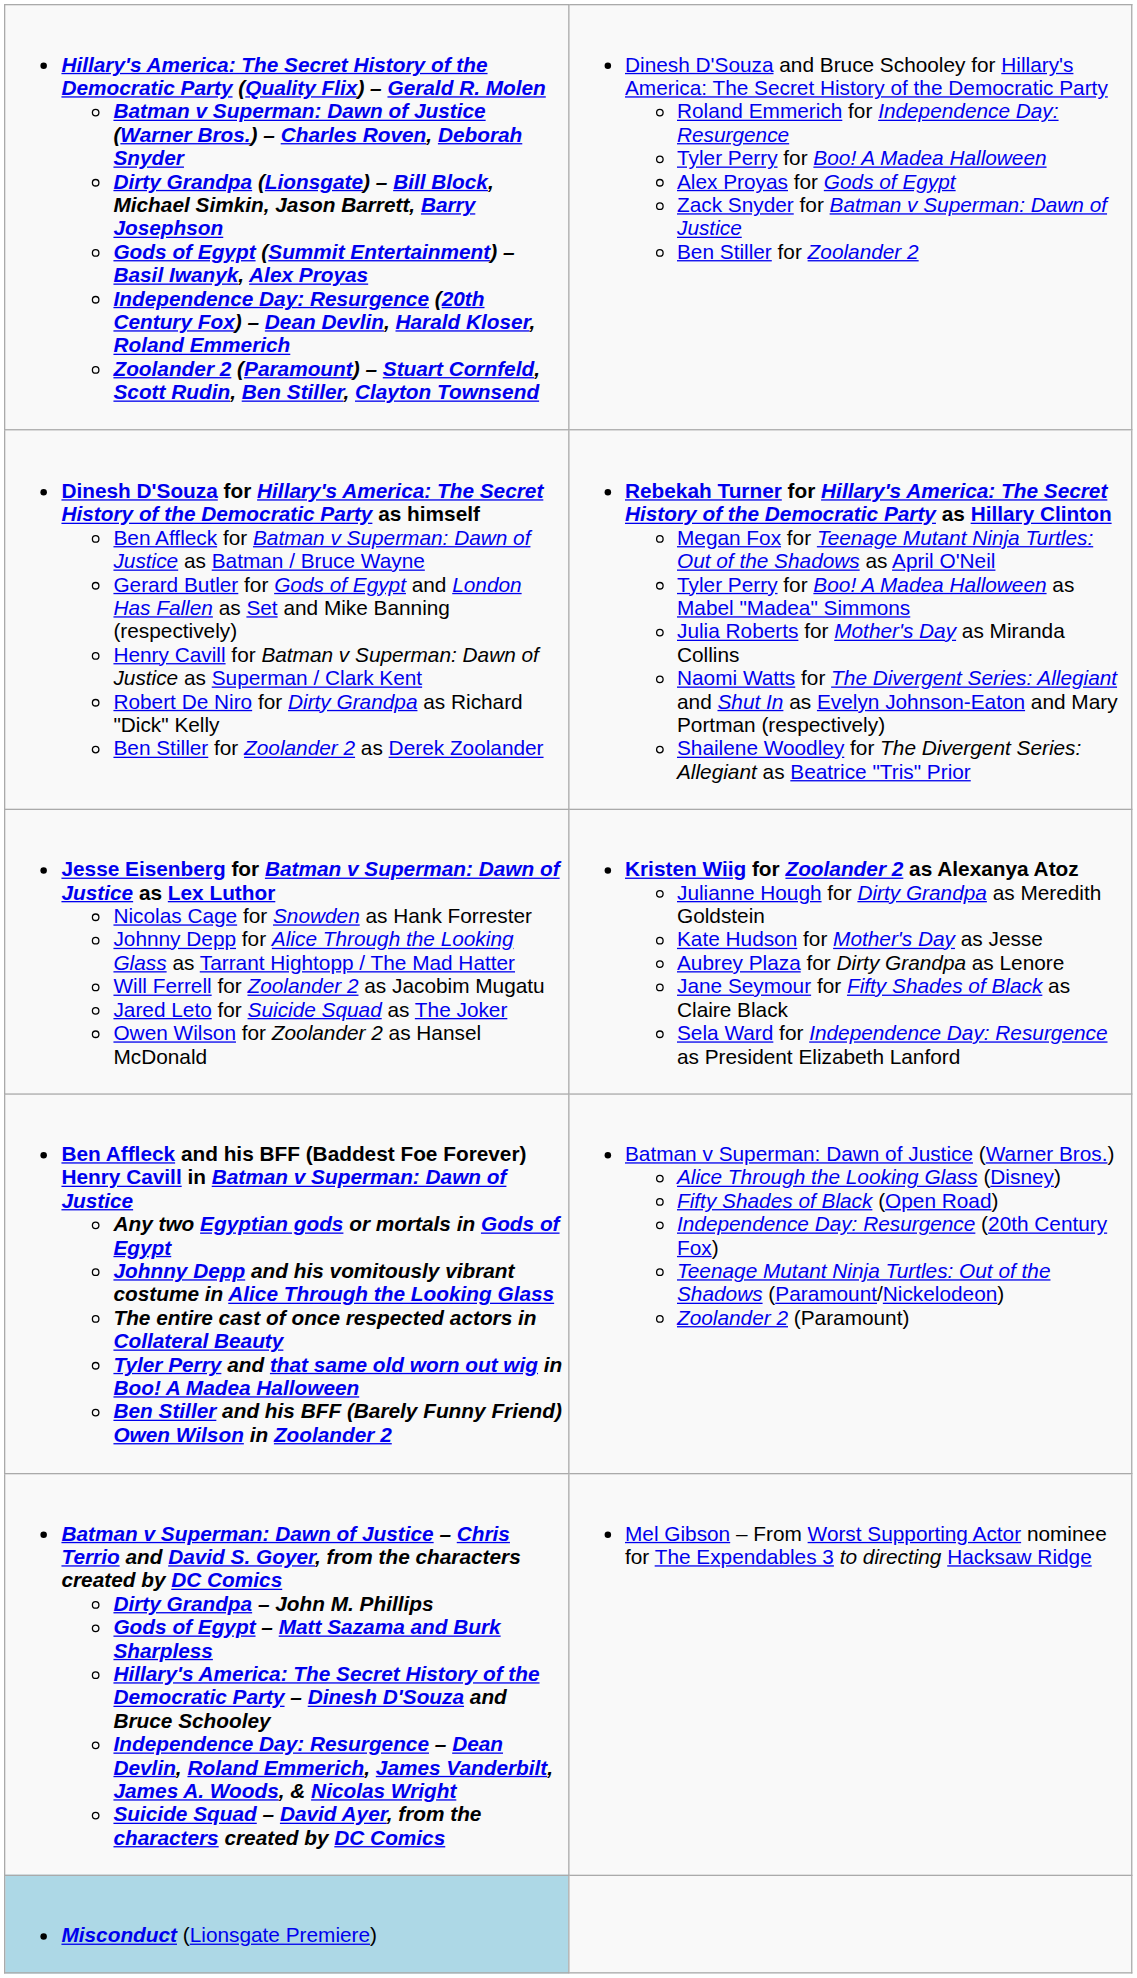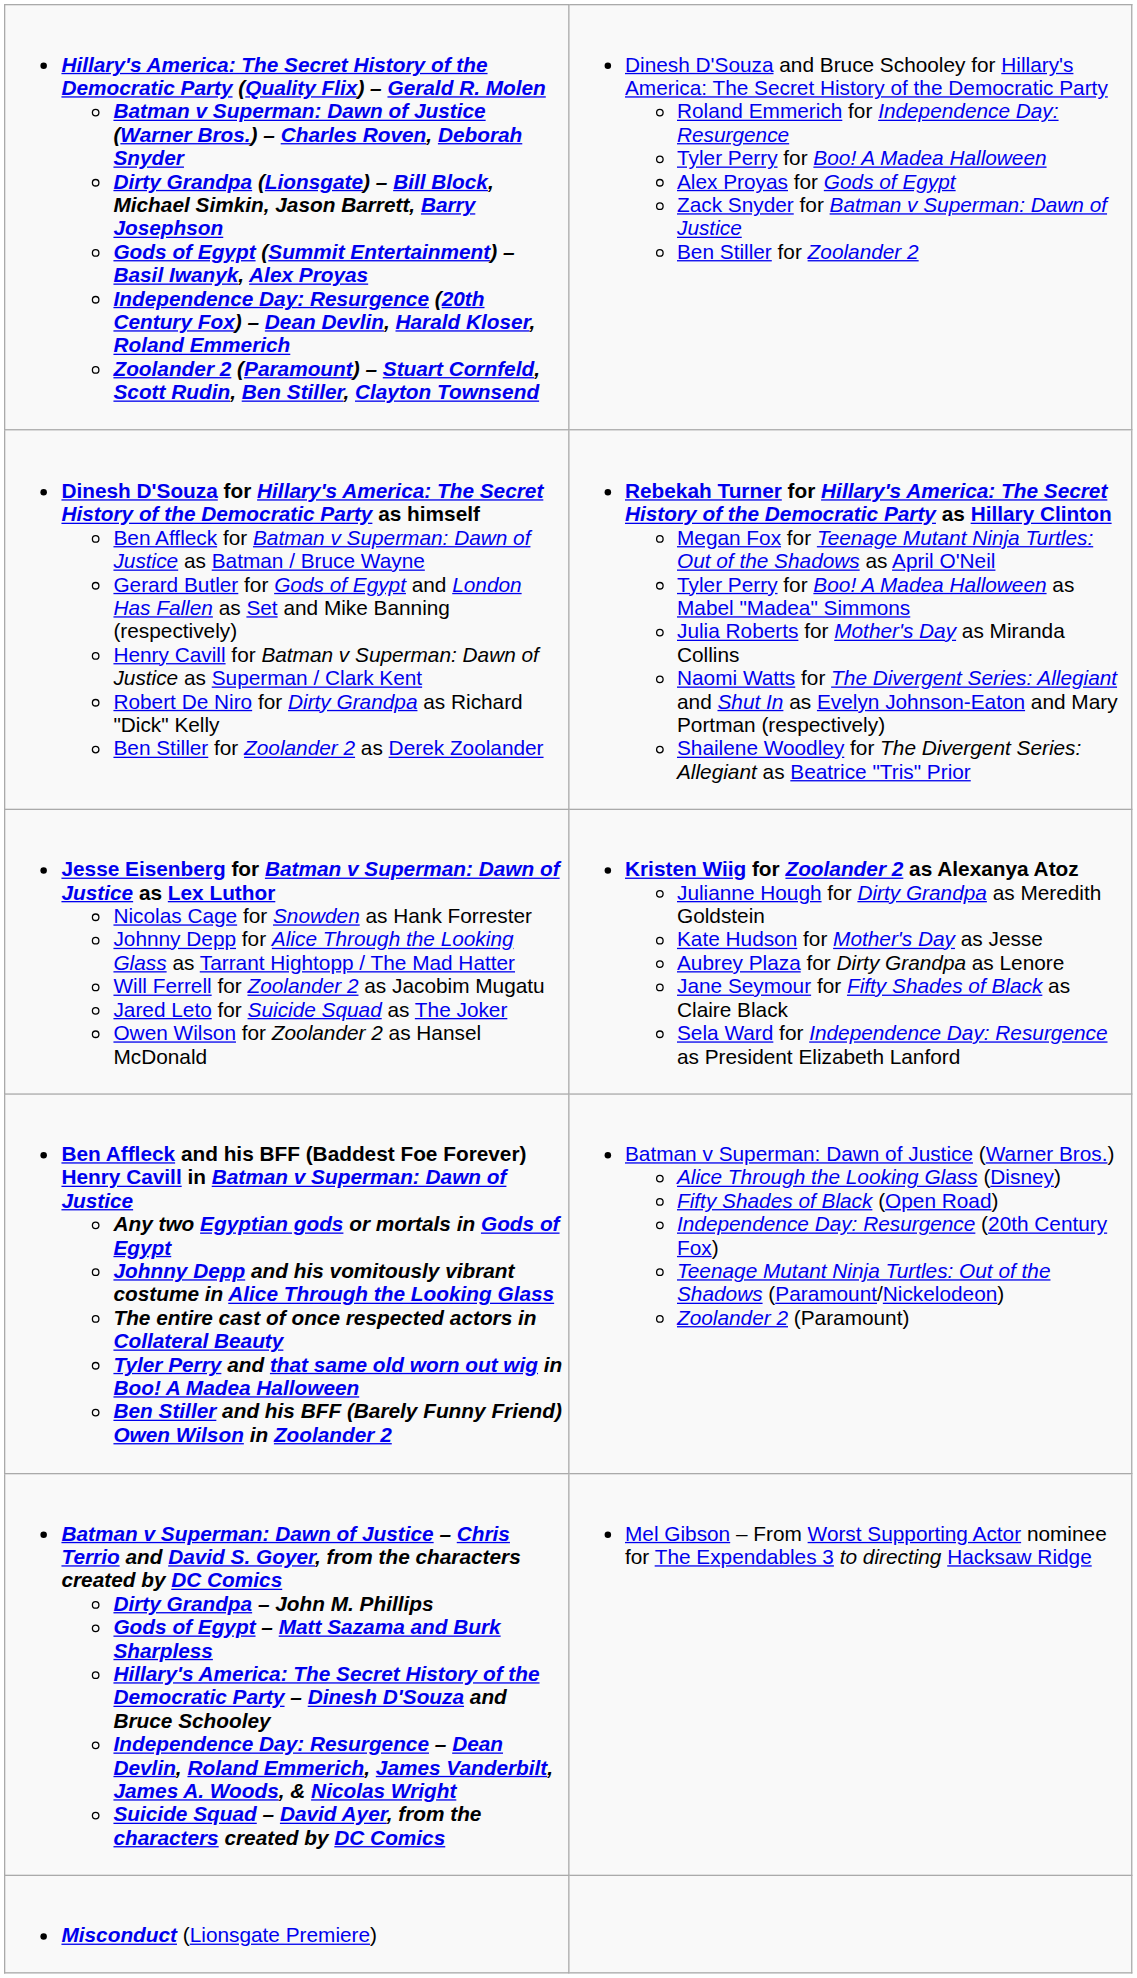(286, 1936) lightblue background -> (286, 1936) no background
